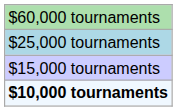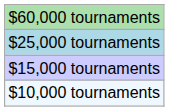(88, 93) bold -> (84, 93) normal
